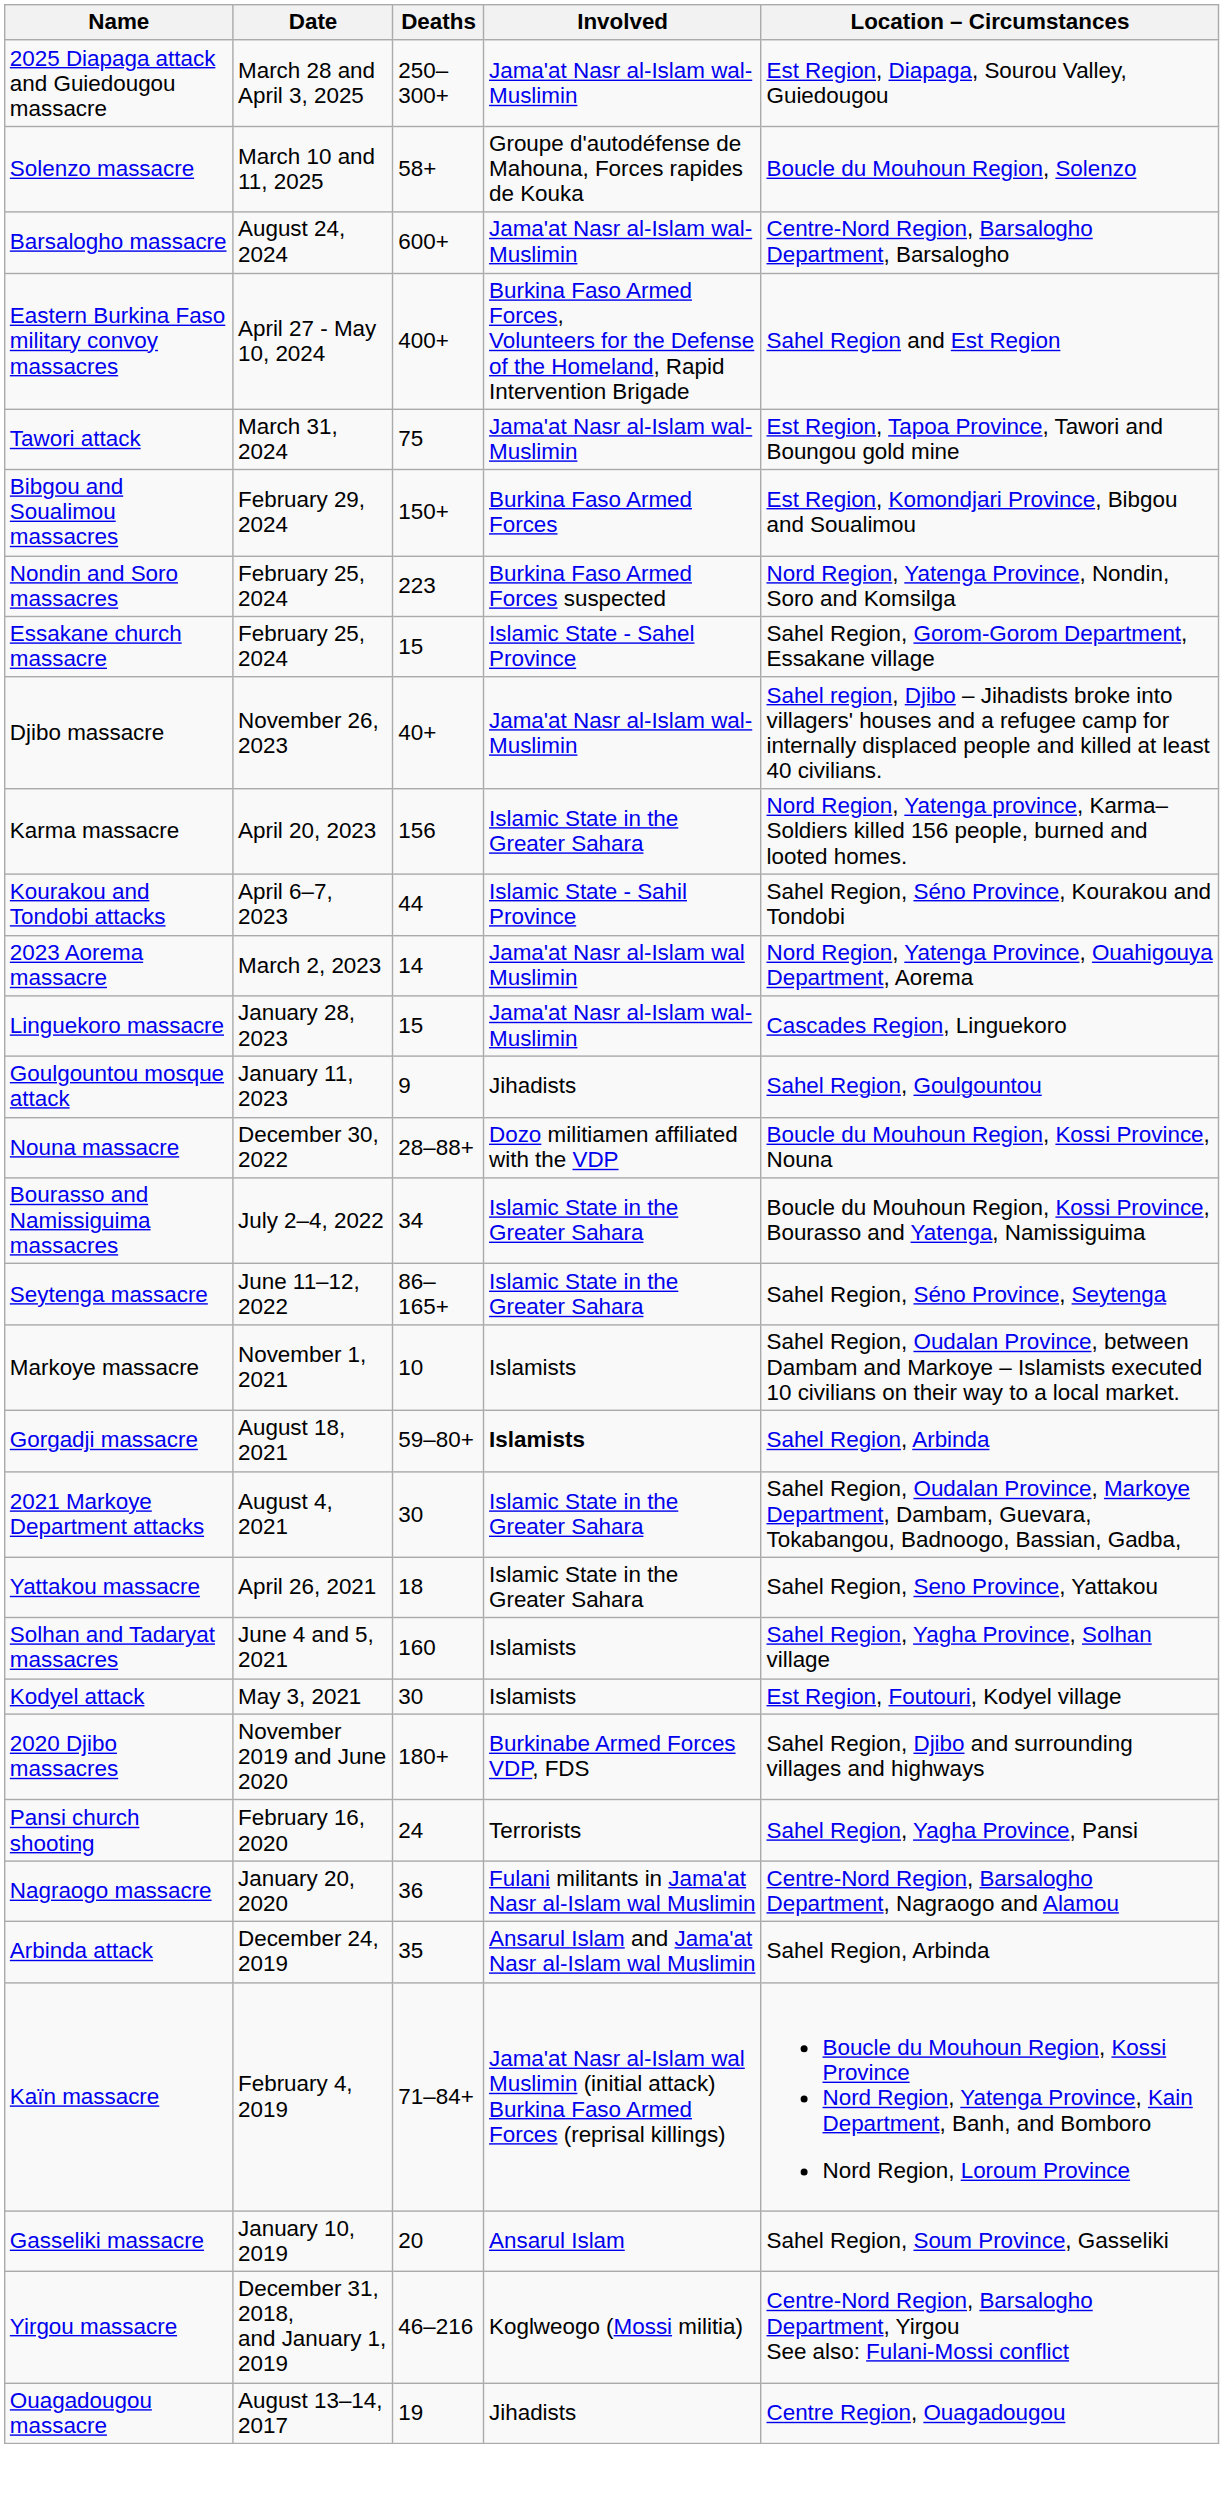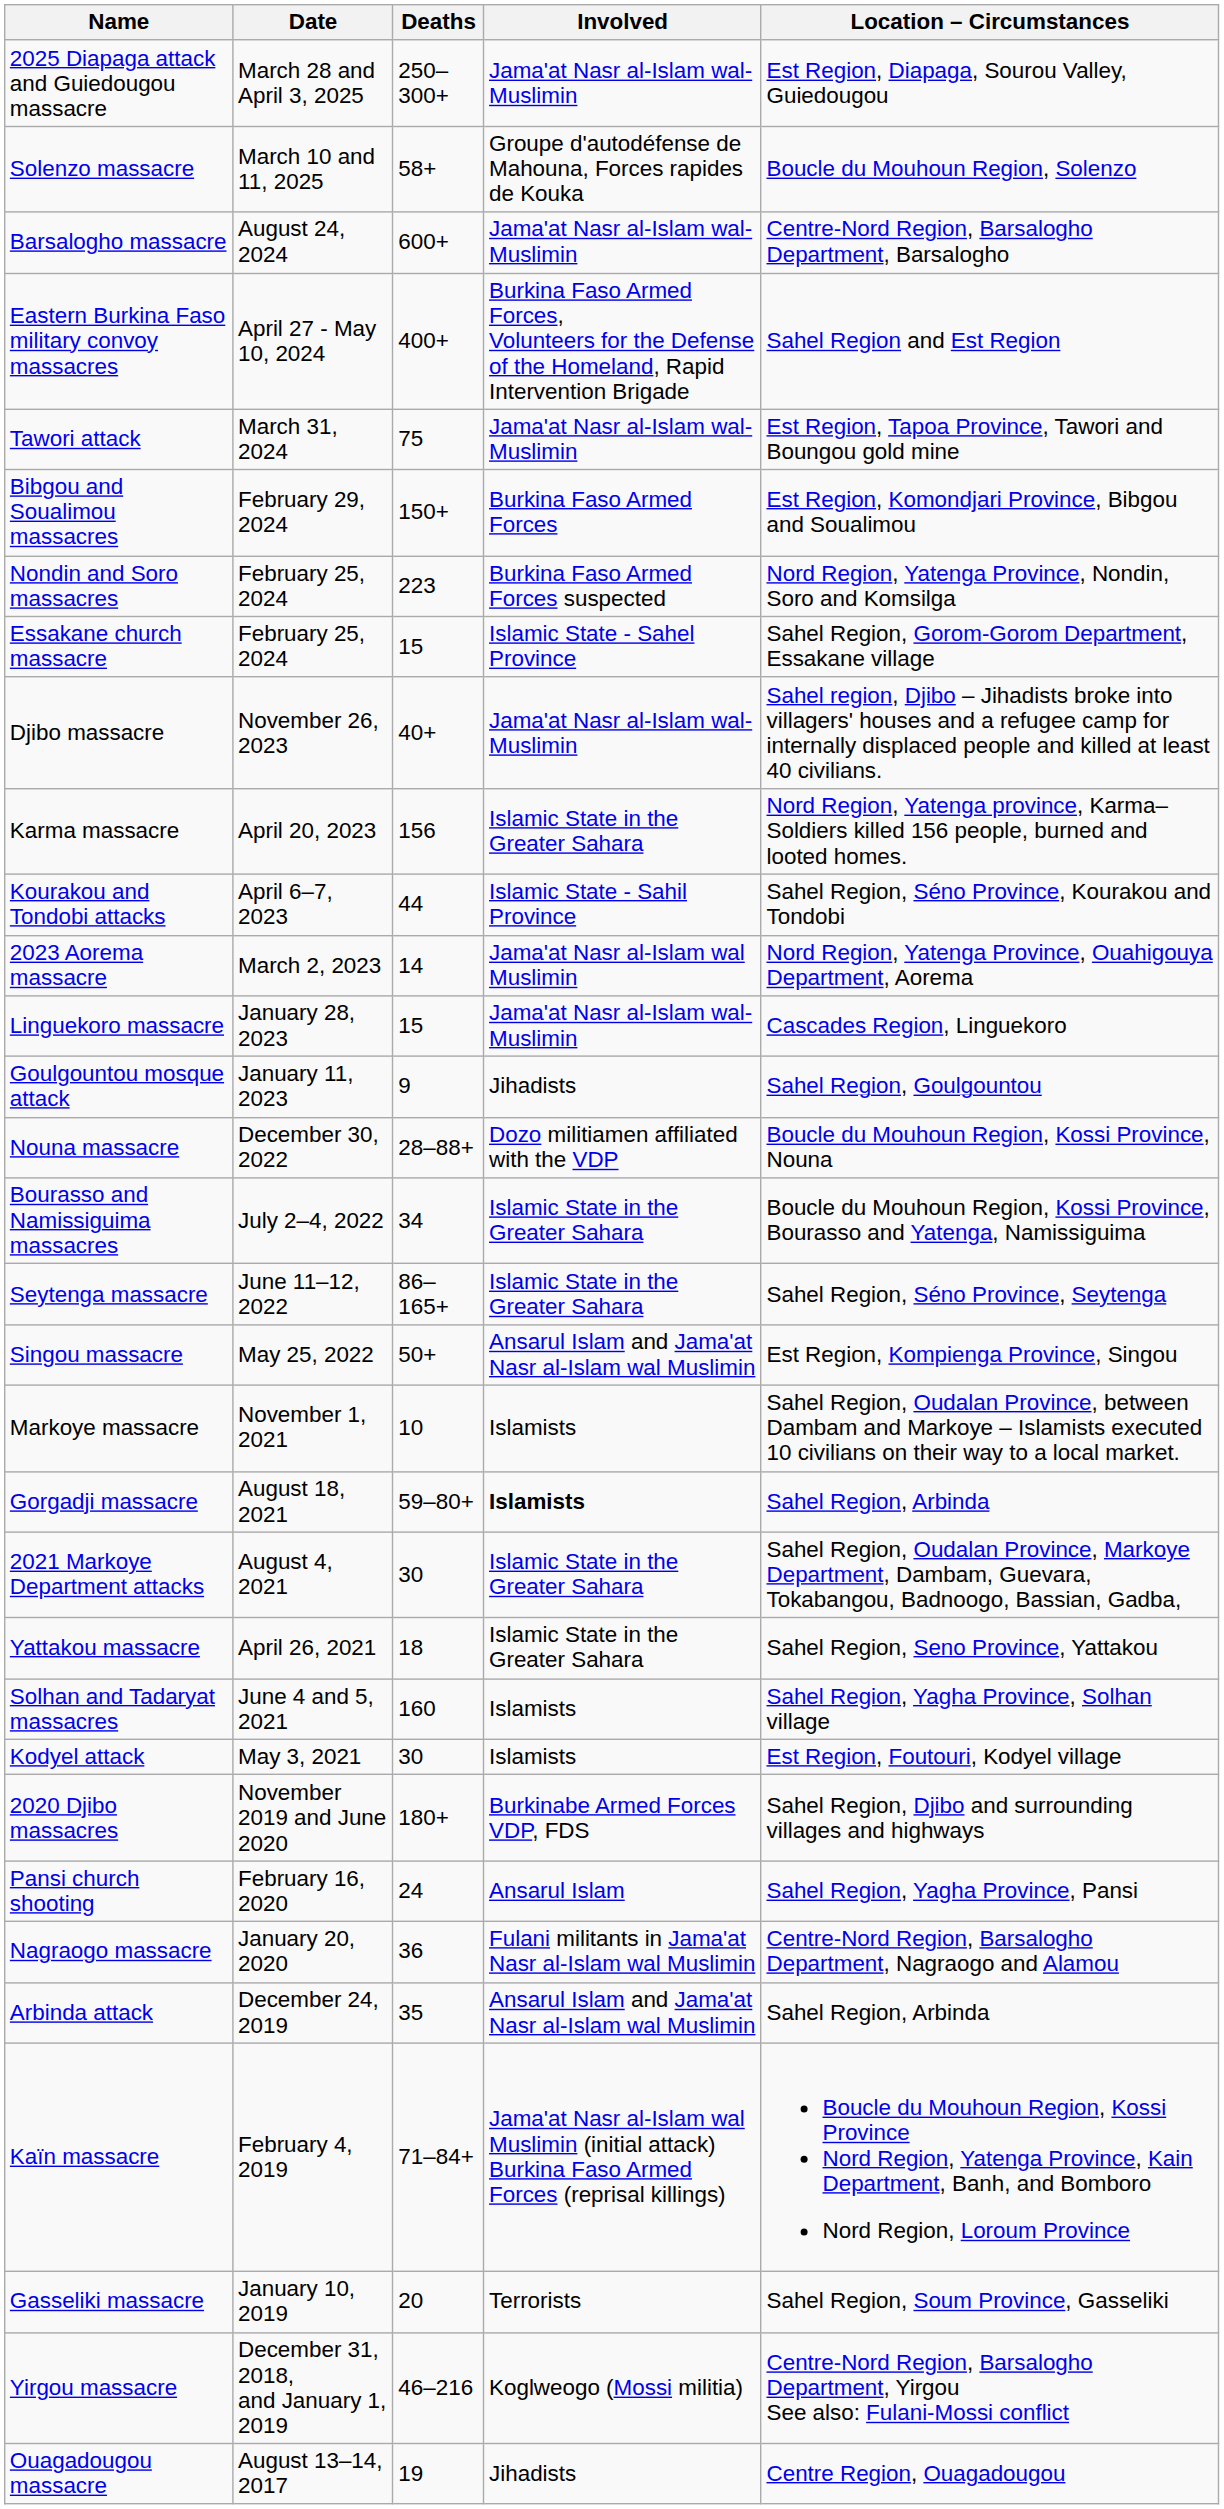+ row: (96, 1354)
(535, 1830) Terrorists -> (557, 1890) Ansarul Islam
(557, 2241) Ansarul Islam -> (535, 2301) Terrorists
